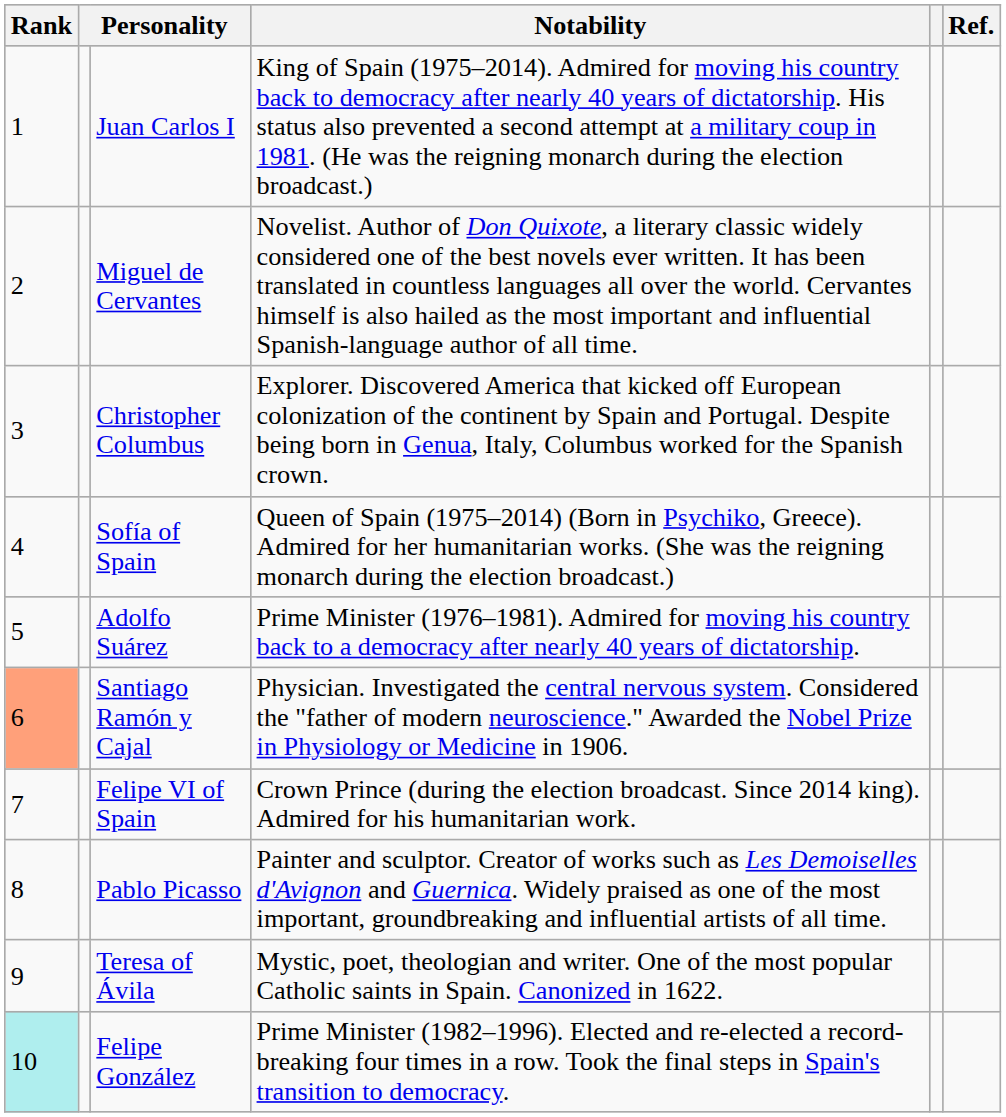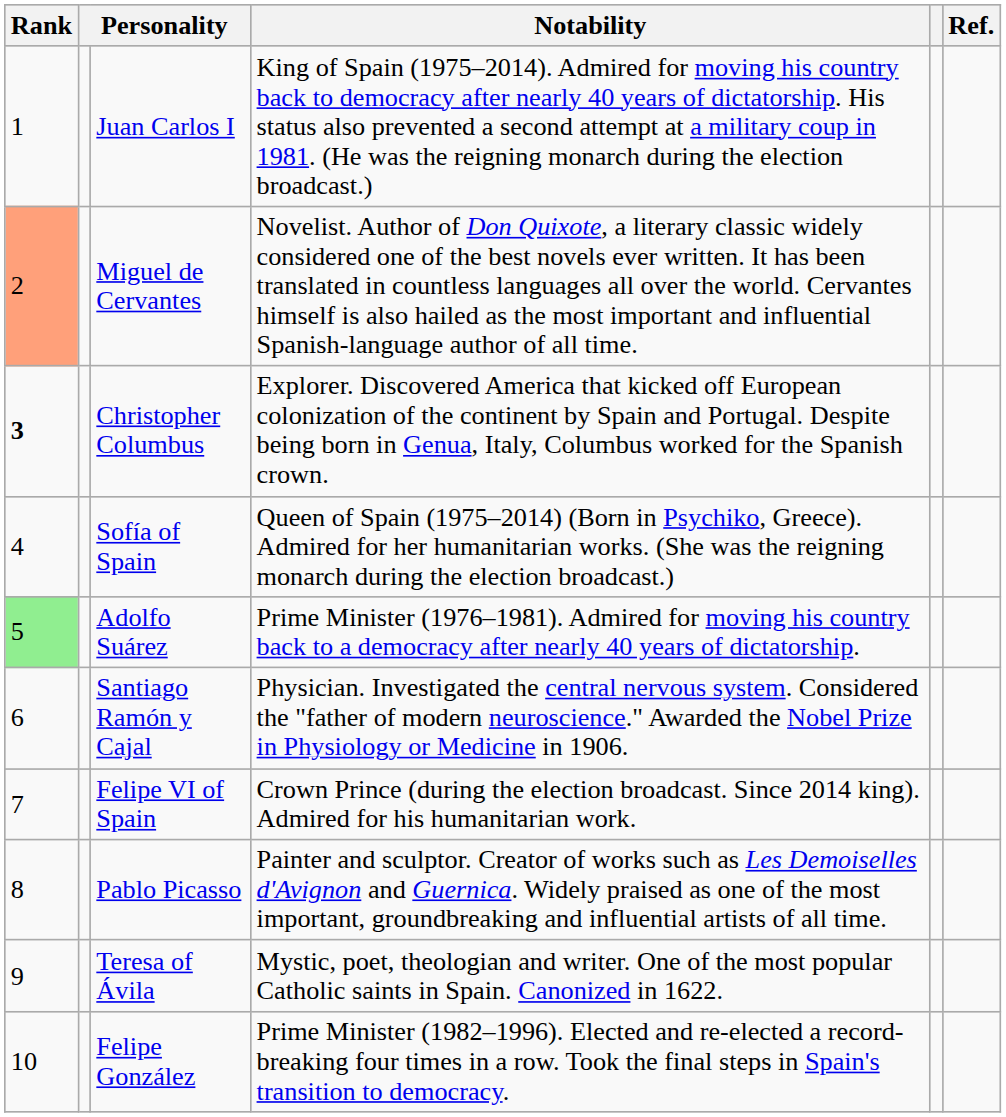(17, 285) no background -> (17, 285) lightsalmon background
(17, 430) normal -> (17, 430) bold
(17, 631) no background -> (17, 631) lightgreen background
(17, 717) lightsalmon background -> (17, 717) no background
(24, 1061) paleturquoise background -> (24, 1061) no background
